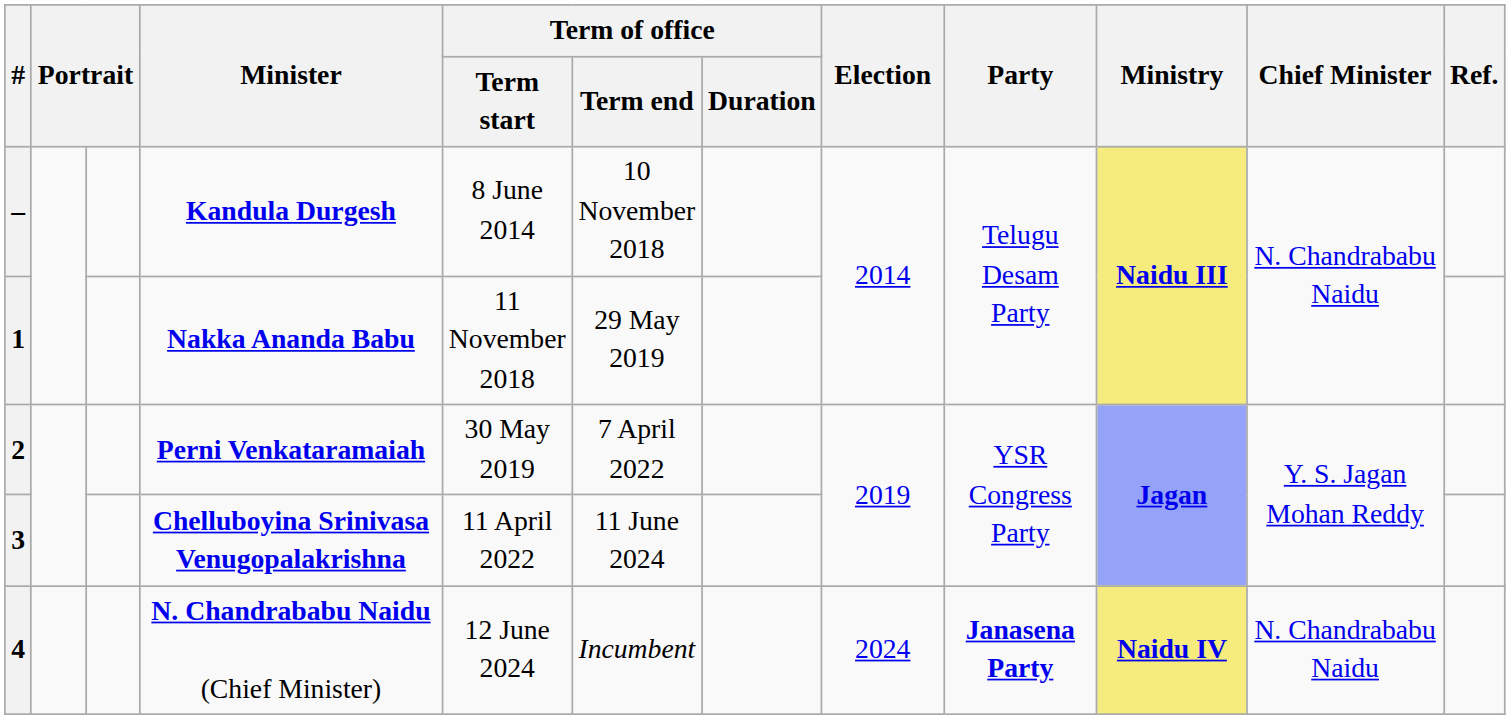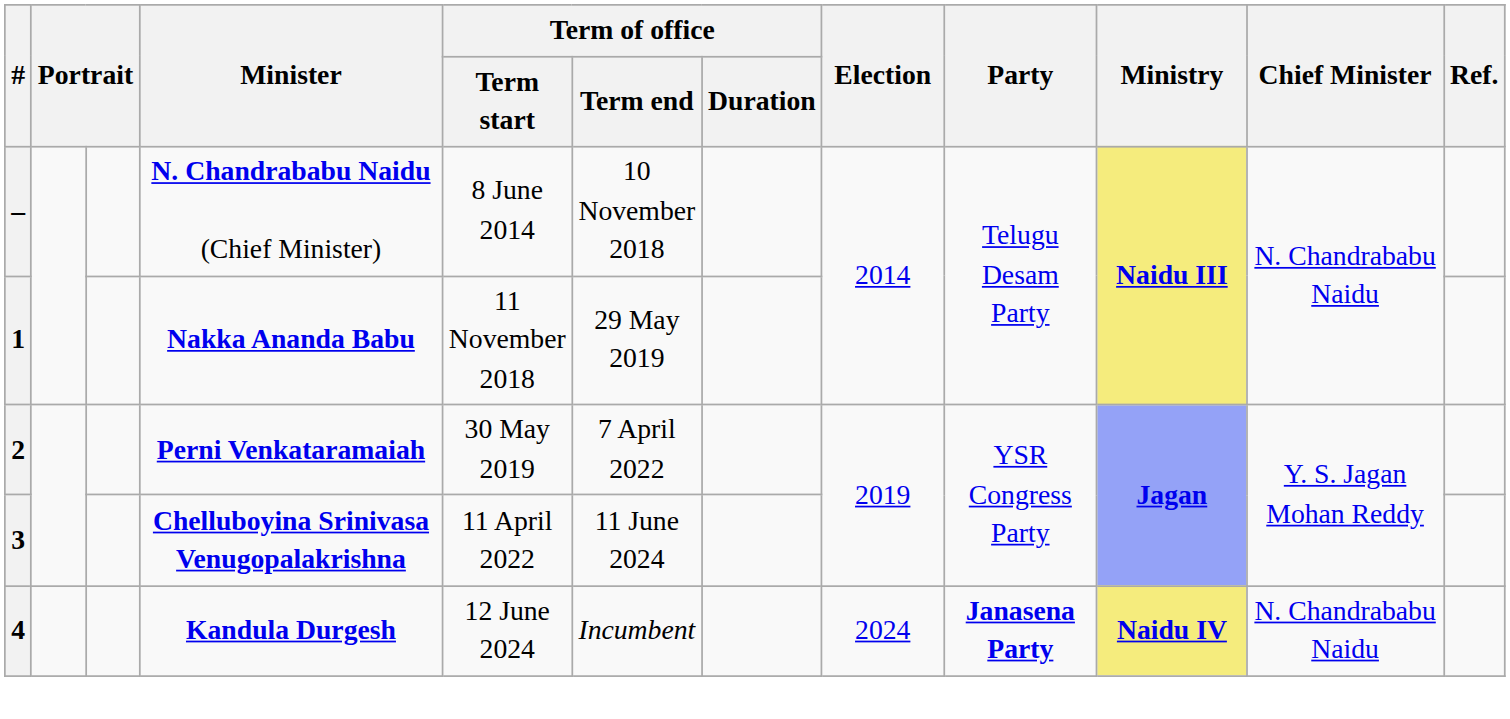(291, 210) Kandula Durgesh -> (291, 210) N. Chandrababu Naidu (Chief Minister)
(291, 649) N. Chandrababu Naidu (Chief Minister) -> (291, 629) Kandula Durgesh
